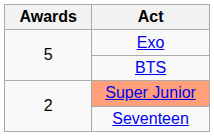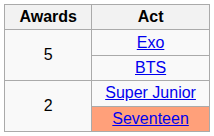(151, 93) lightsalmon background -> (151, 93) no background
(151, 118) no background -> (151, 118) lightsalmon background
